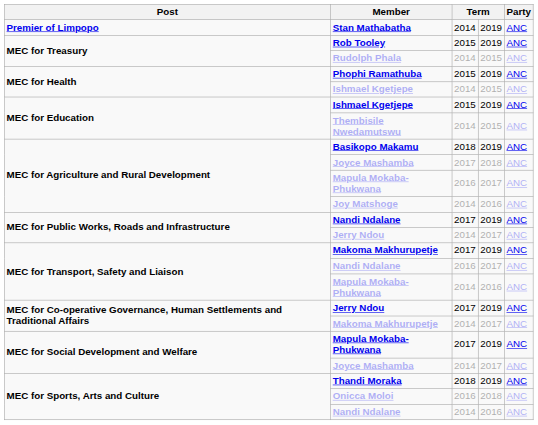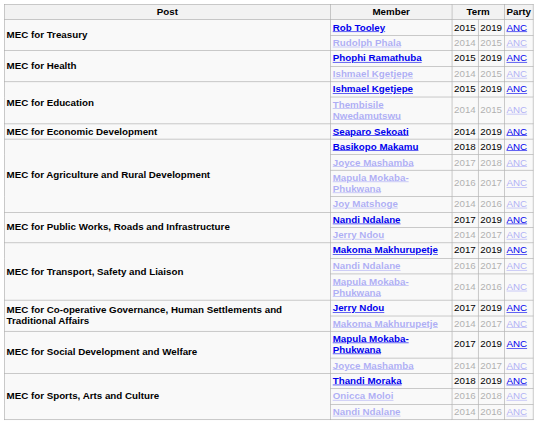- row: (53, 27)
+ row: (82, 131)
